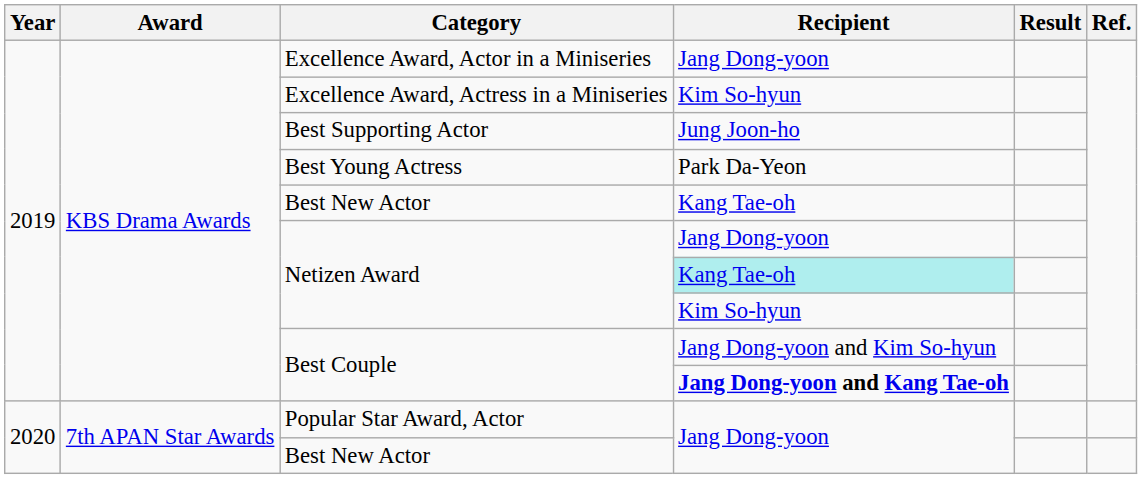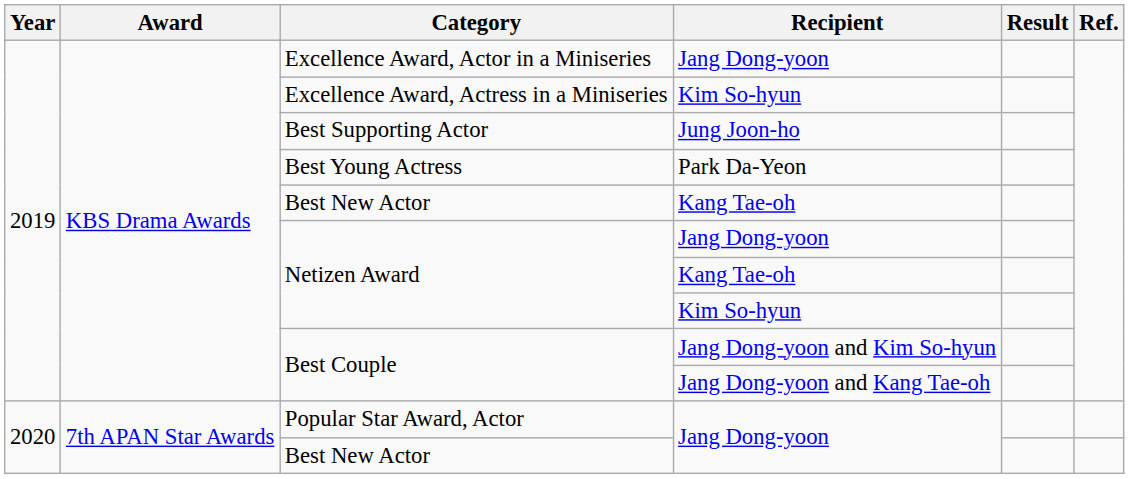(737, 274) paleturquoise background -> (737, 274) no background
(844, 382) bold -> (834, 382) normal
